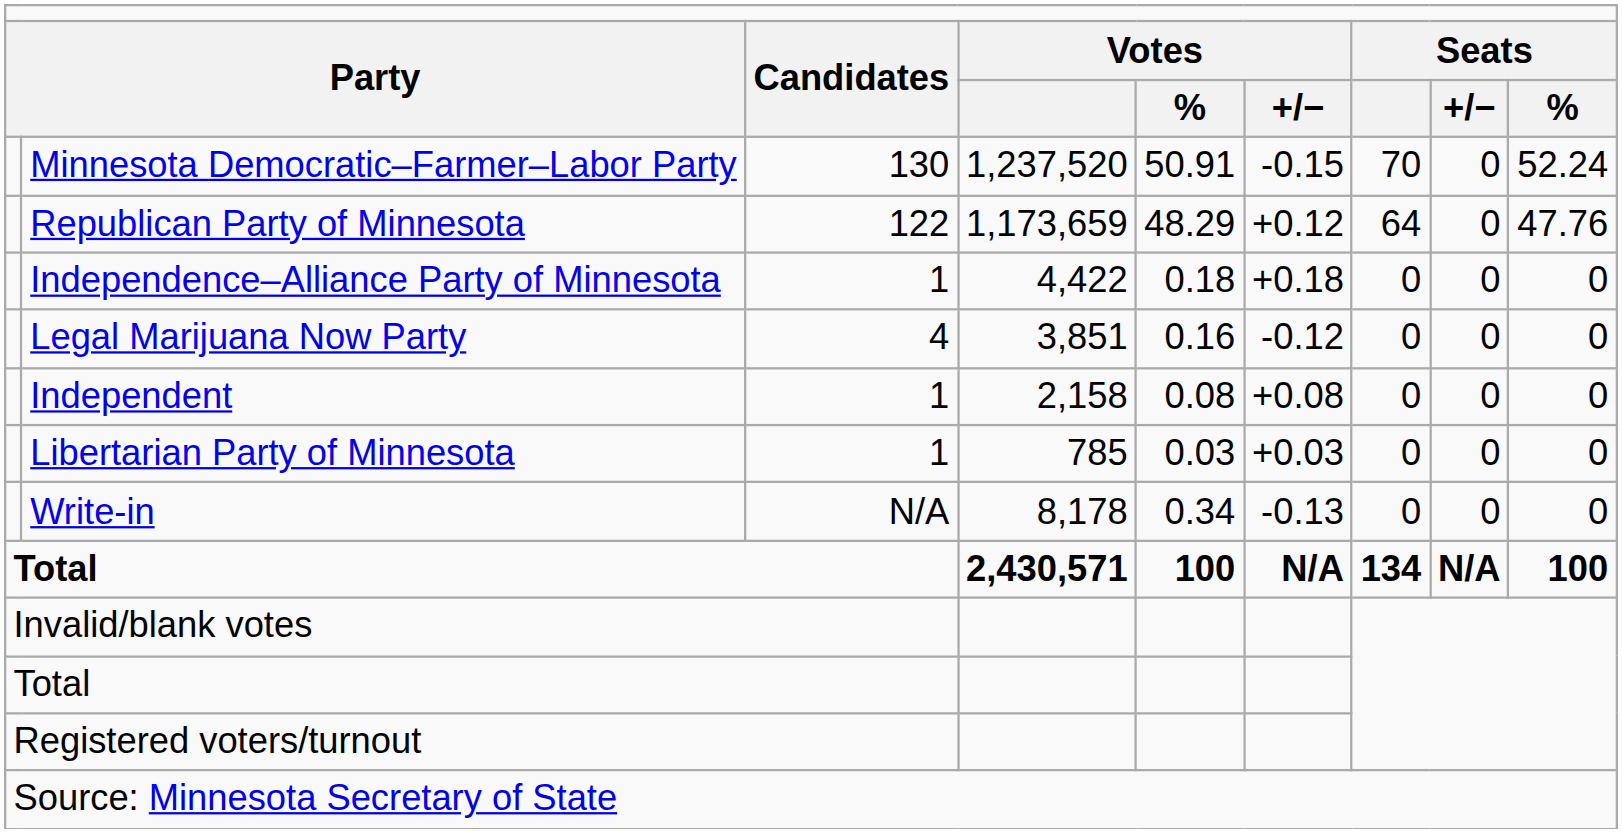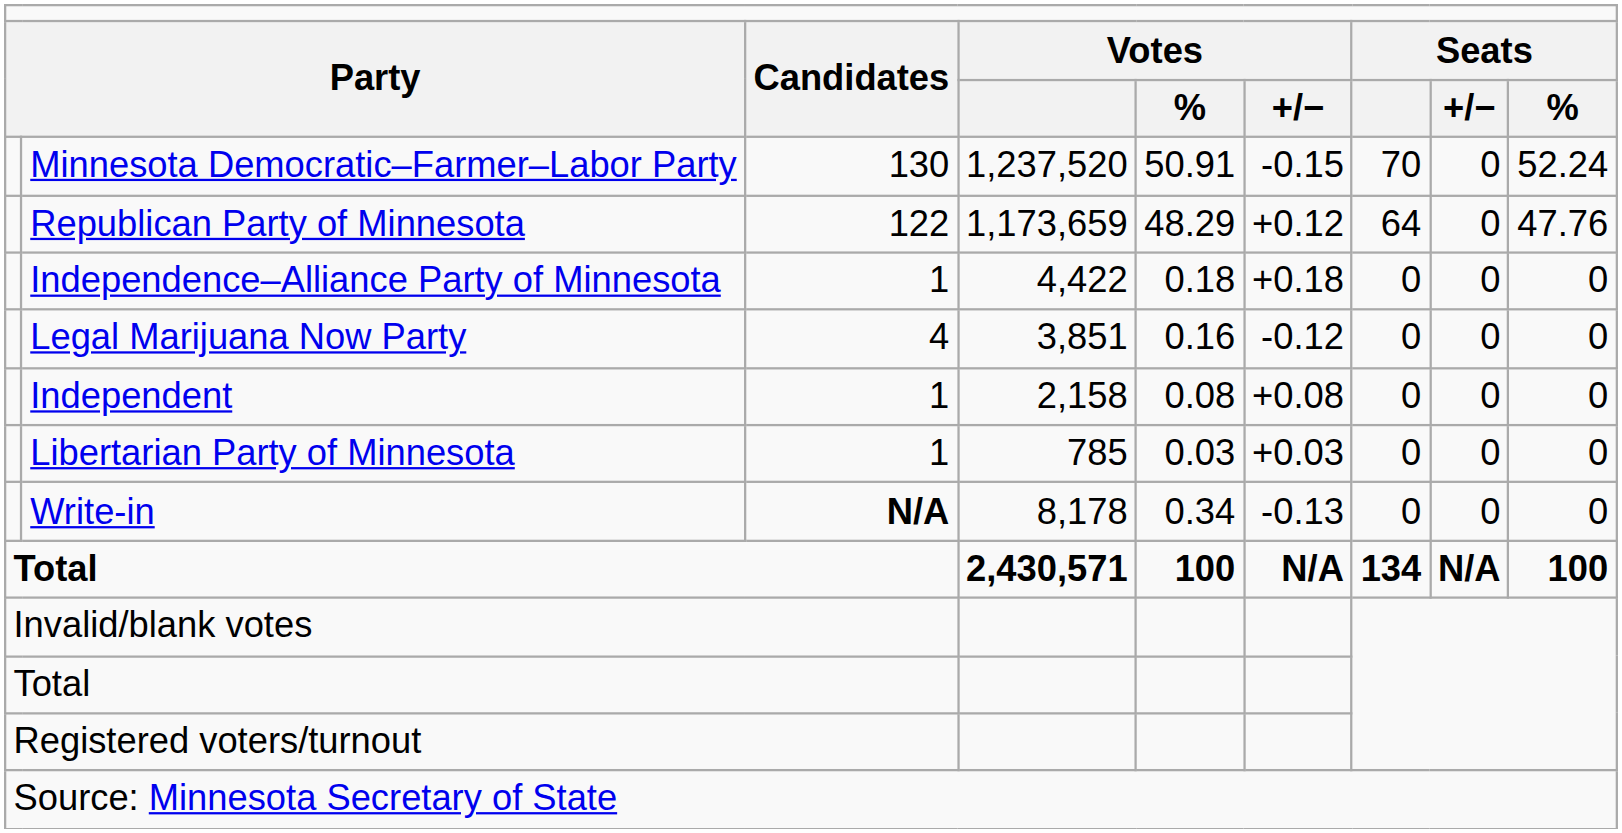(919, 510) normal -> (918, 510) bold
